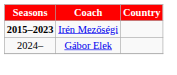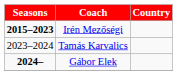+ row: (93, 45)
(30, 45) normal -> (30, 62) bold
